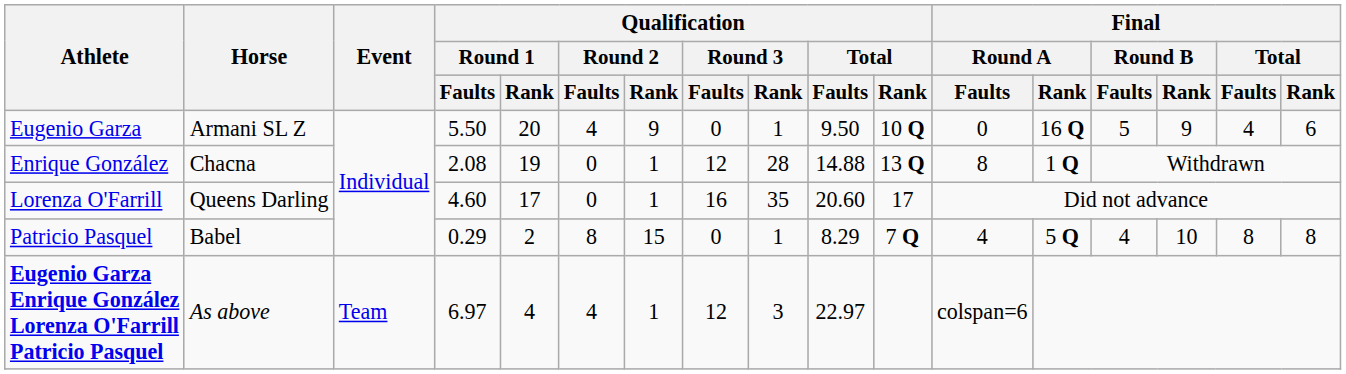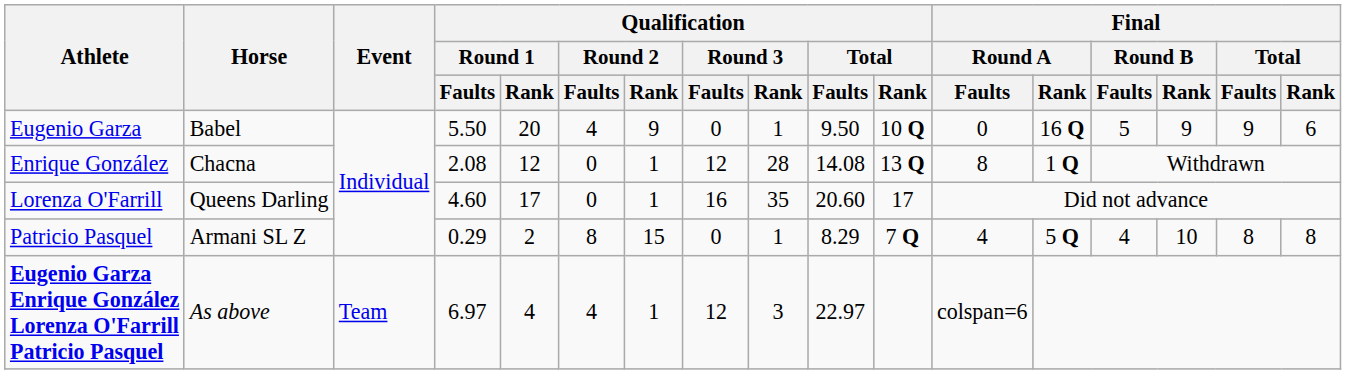(248, 128) Armani SL Z -> (215, 128) Babel
(1249, 128) 4 -> (1249, 128) 9
(529, 164) 19 -> (529, 164) 12
(840, 164) 14.88 -> (840, 164) 14.08
(215, 237) Babel -> (248, 237) Armani SL Z
